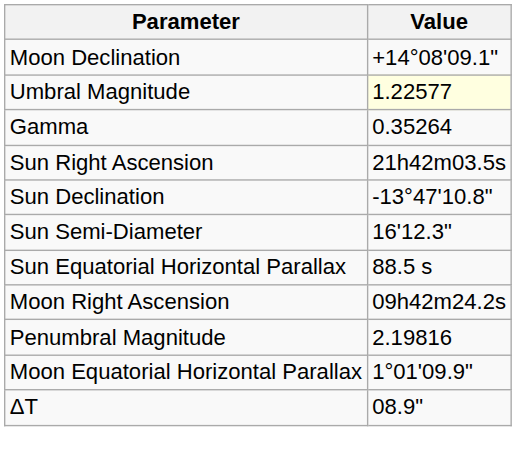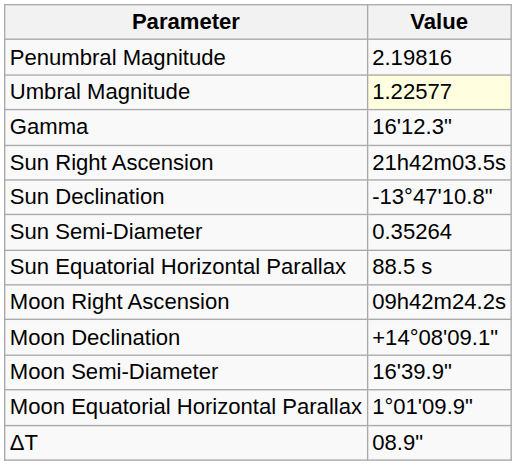rows swapped: (118, 337) <-> (95, 57)
(412, 127) 0.35264 -> (412, 127) 16'12.3"
(412, 232) 16'12.3" -> (412, 232) 0.35264
+ row: (114, 372)
